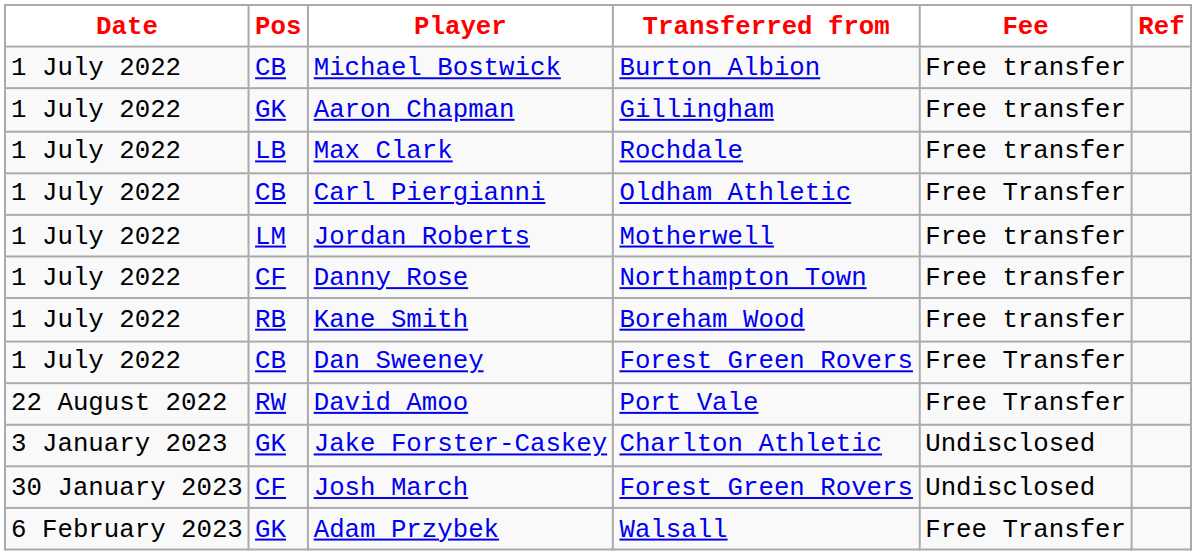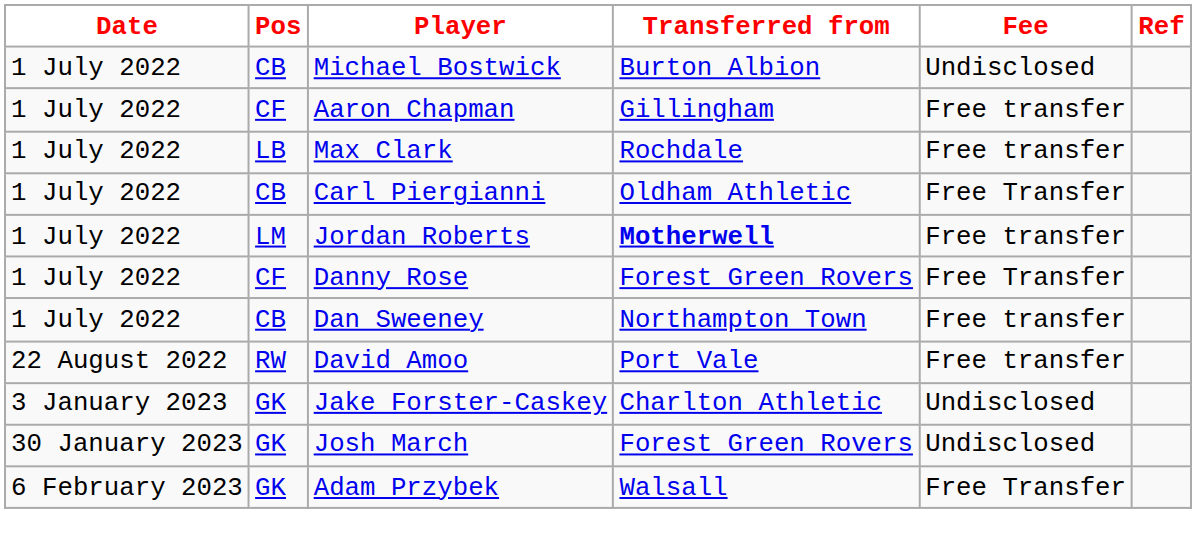(1026, 68) Free transfer -> (1010, 68) Undisclosed
(271, 110) GK -> (271, 110) CF
(697, 236) normal -> (697, 236) bold
(743, 278) Northampton Town -> (766, 278) Forest Green Rovers
(1026, 278) Free transfer -> (1026, 278) Free Transfer
- row: (391, 320)
(766, 362) Forest Green Rovers -> (743, 320) Northampton Town
(1026, 362) Free Transfer -> (1026, 320) Free transfer
(1026, 404) Free Transfer -> (1026, 362) Free transfer
(271, 487) CF -> (271, 445) GK
